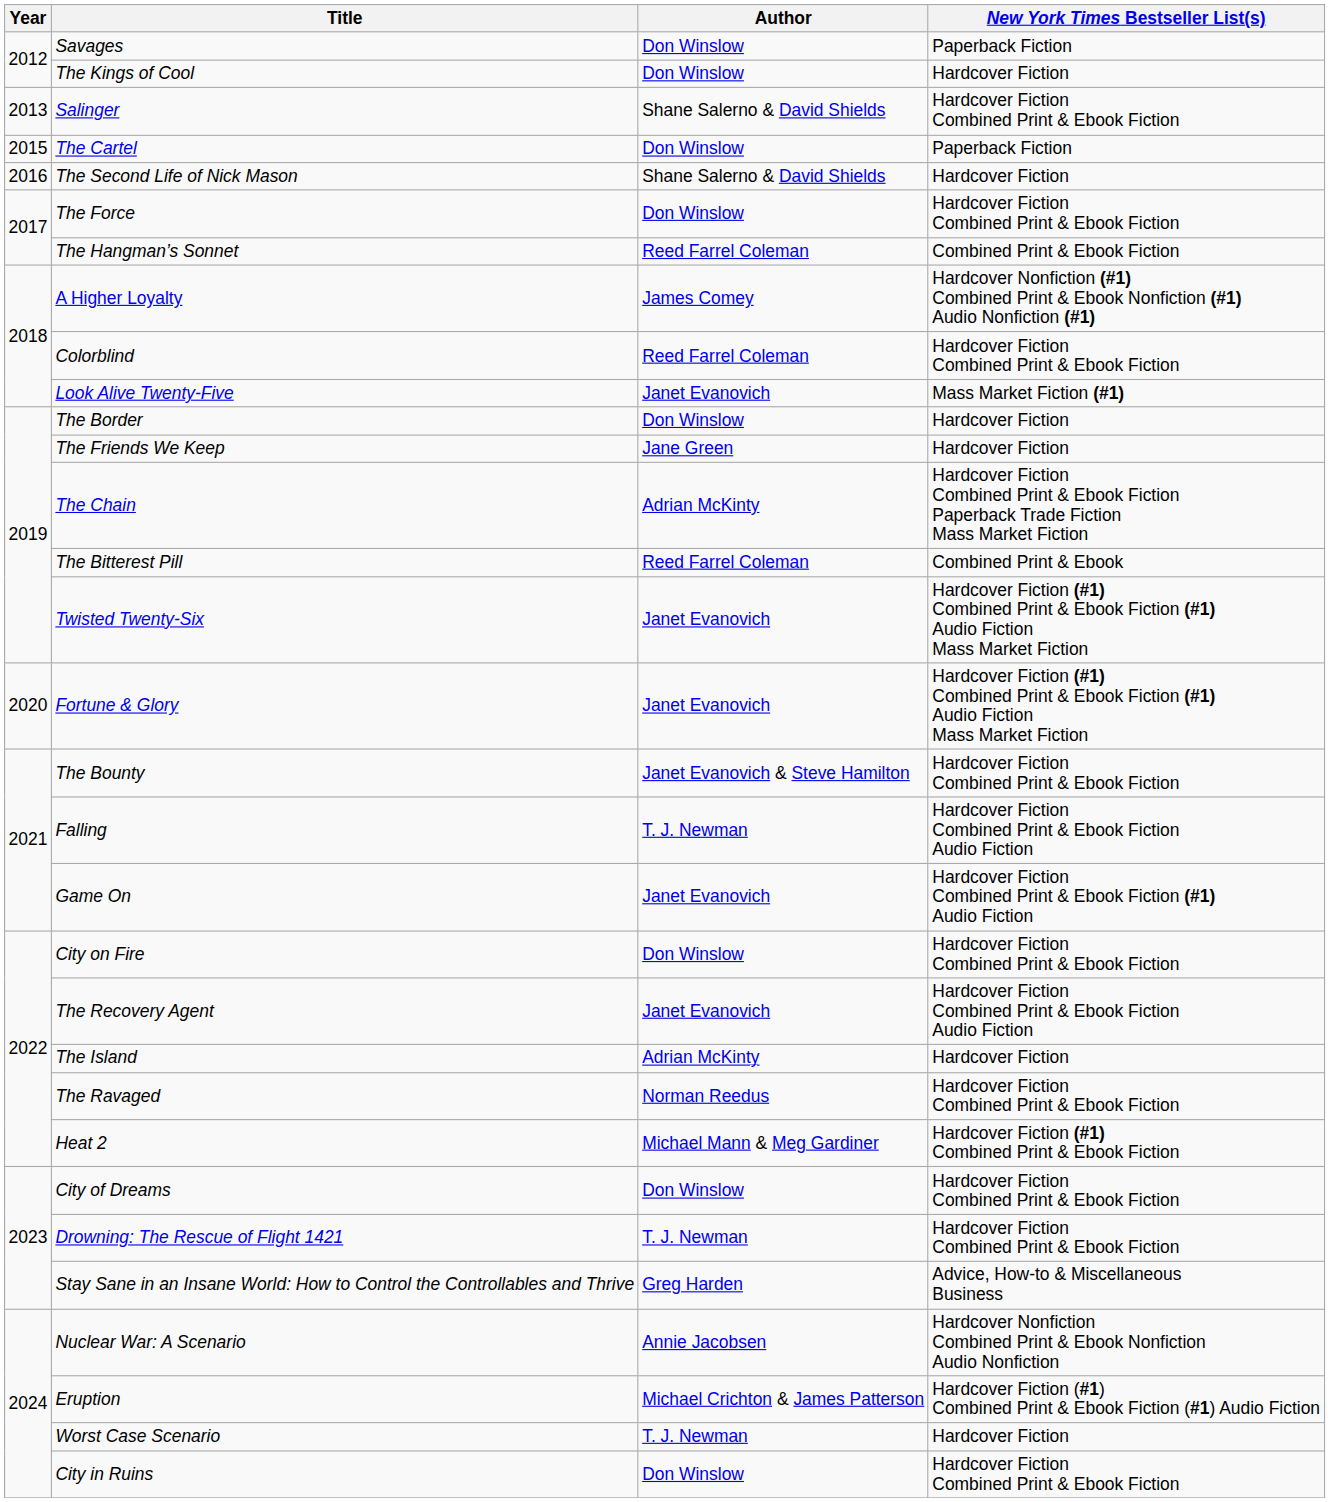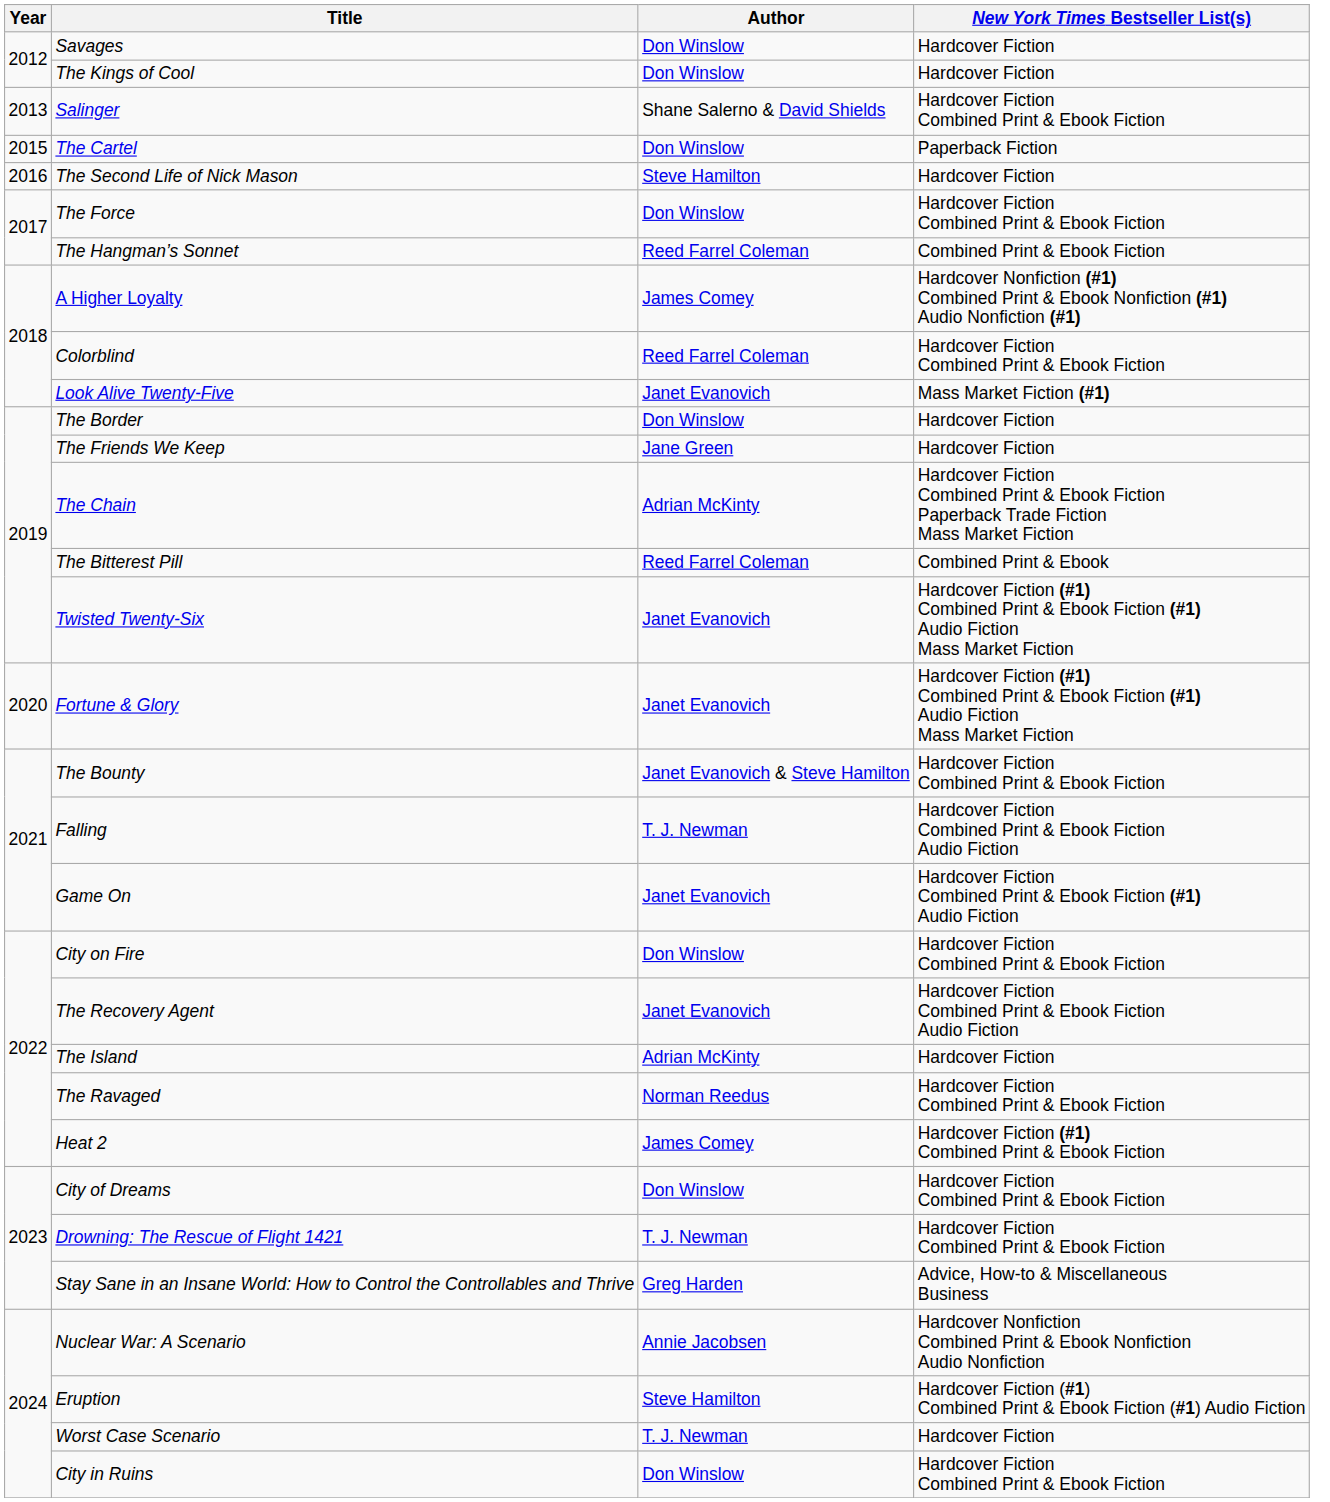(1002, 45) Paperback Fiction -> (986, 45) Hardcover Fiction
(764, 176) Shane Salerno & David Shields -> (701, 176) Steve Hamilton
(760, 1143) Michael Mann & Meg Gardiner -> (698, 1143) James Comey
(783, 1399) Michael Crichton & James Patterson -> (701, 1399) Steve Hamilton
